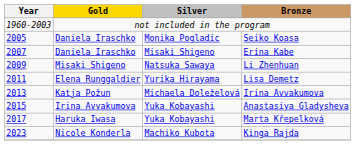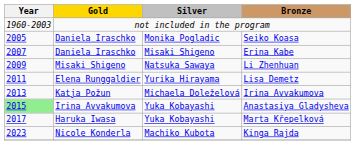(16, 106) no background -> (16, 106) lightgreen background
